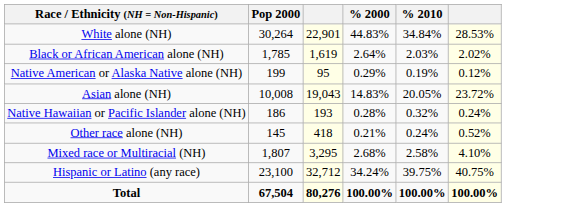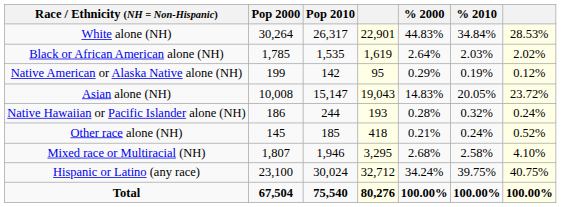+ column: (331, 14)
